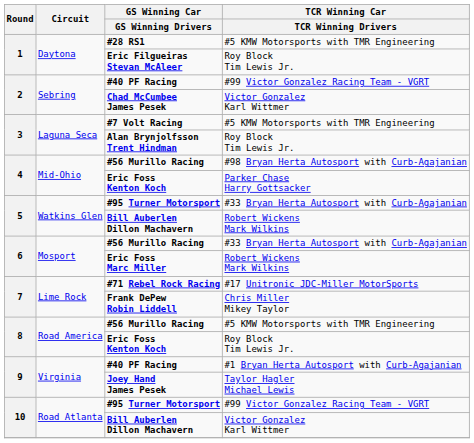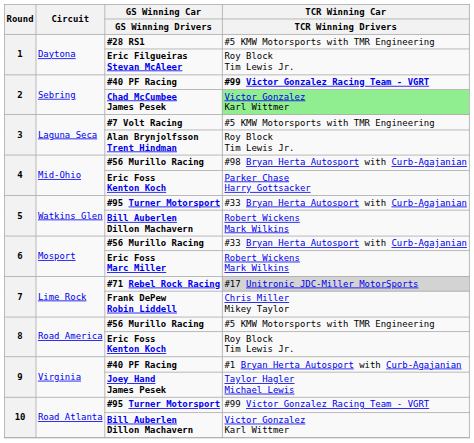(327, 82) normal -> (327, 82) bold
(265, 102) no background -> (265, 102) lightgreen background
(321, 284) no background -> (321, 284) lightgrey background
